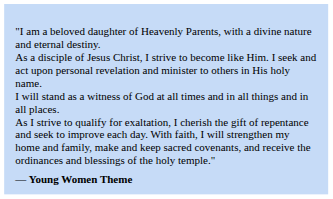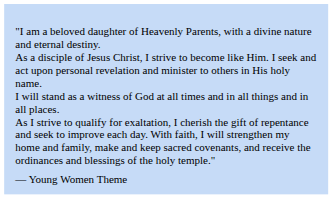(74, 179) bold -> (71, 179) normal
